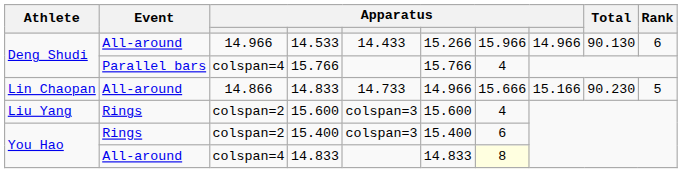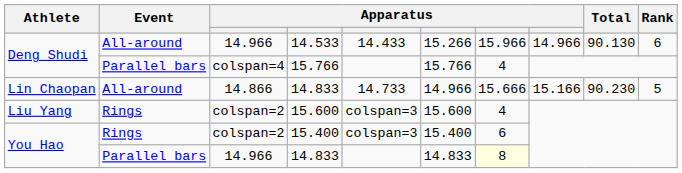(142, 156) All-around -> (154, 156) Parallel bars
(249, 156) colspan=4 -> (249, 156) 14.966
